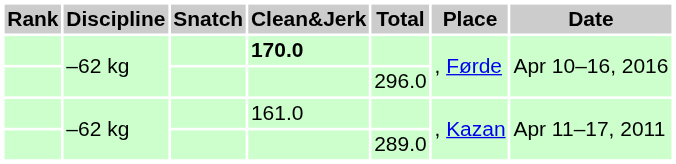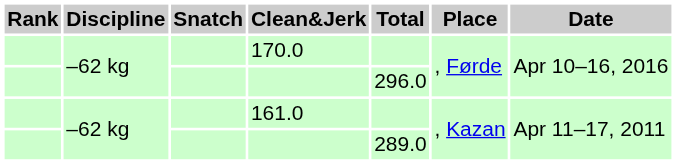(277, 50) bold -> (277, 50) normal
